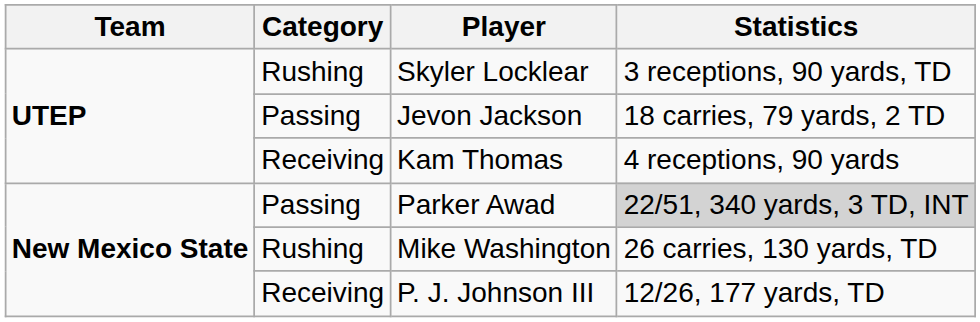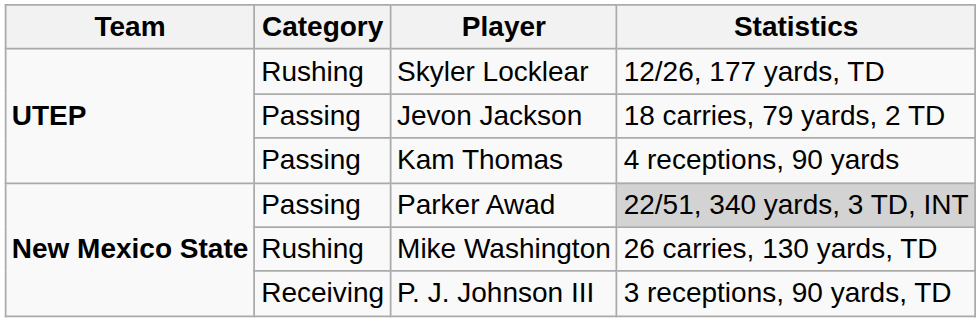(788, 71) 3 receptions, 90 yards, TD -> (754, 71) 12/26, 177 yards, TD
(323, 159) Receiving -> (311, 159) Passing
(754, 293) 12/26, 177 yards, TD -> (788, 293) 3 receptions, 90 yards, TD
